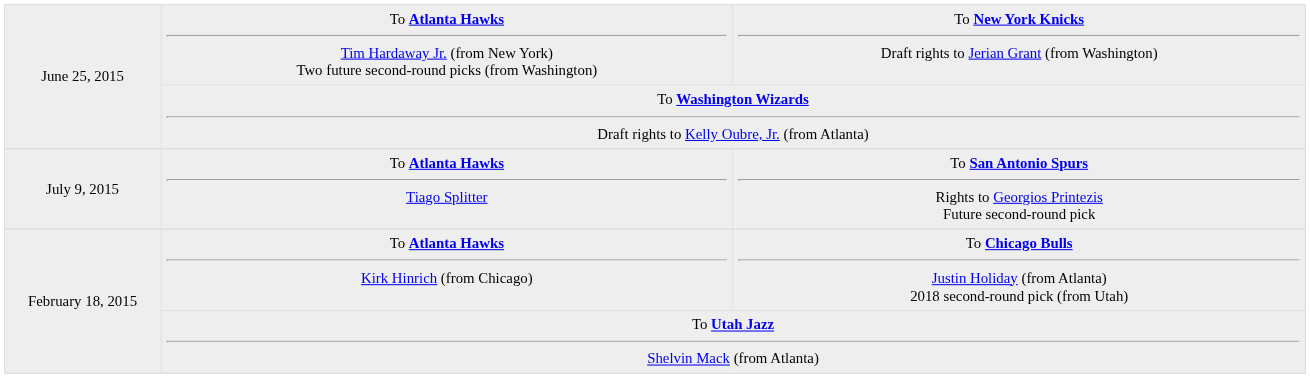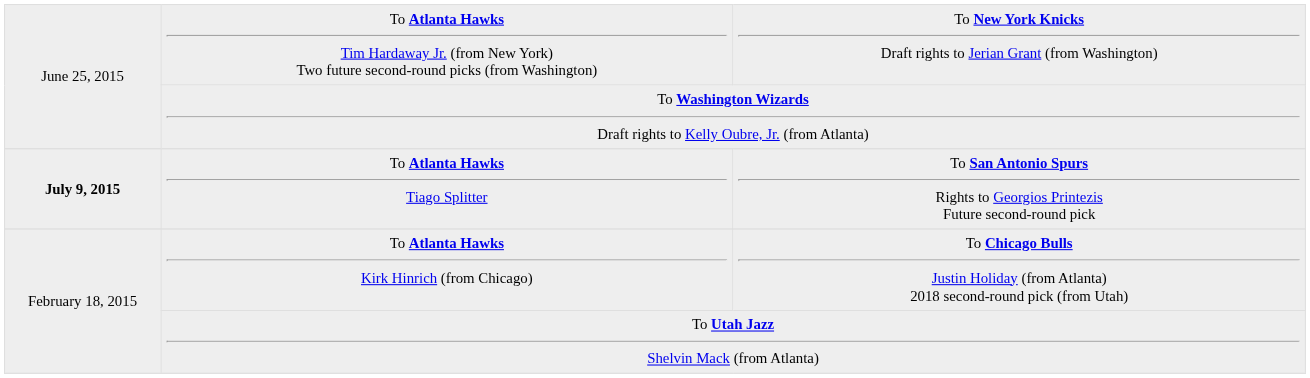(83, 188) normal -> (83, 188) bold
